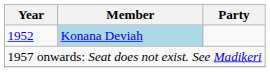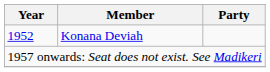(102, 35) lightblue background -> (102, 35) no background
